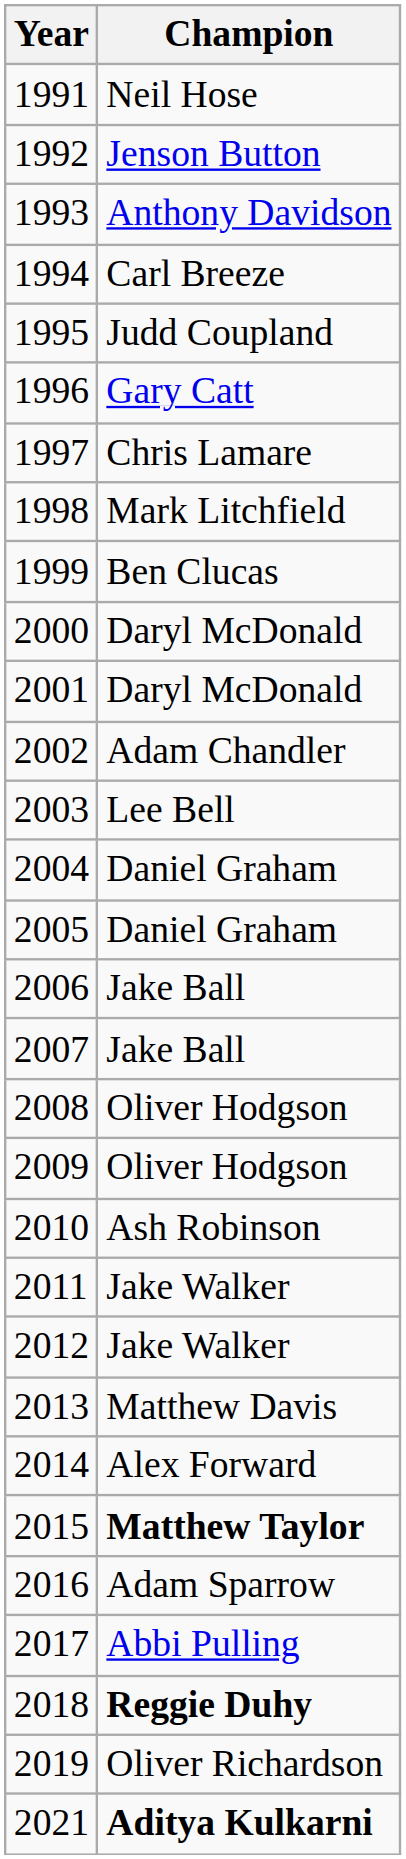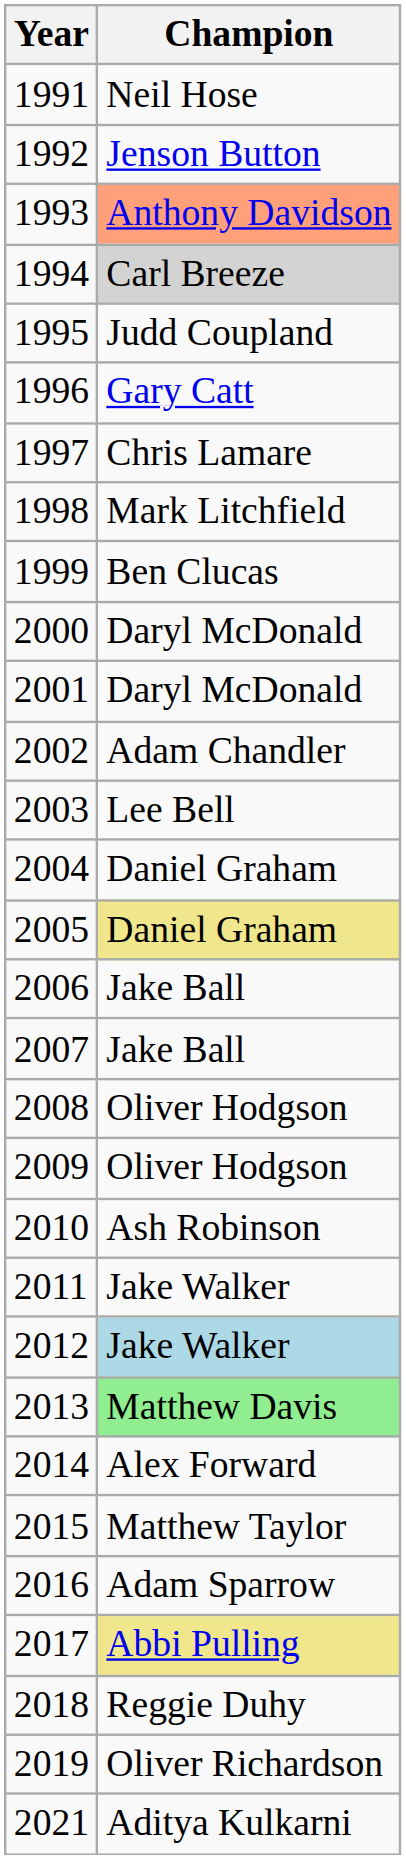(249, 213) no background -> (249, 213) lightsalmon background
(196, 272) no background -> (196, 272) lightgrey background
(222, 928) no background -> (222, 928) khaki background
(198, 1346) no background -> (198, 1346) lightblue background
(222, 1405) no background -> (222, 1405) lightgreen background
(235, 1525) bold -> (226, 1525) normal
(203, 1644) no background -> (203, 1644) khaki background
(209, 1703) bold -> (206, 1703) normal
(240, 1823) bold -> (229, 1823) normal
